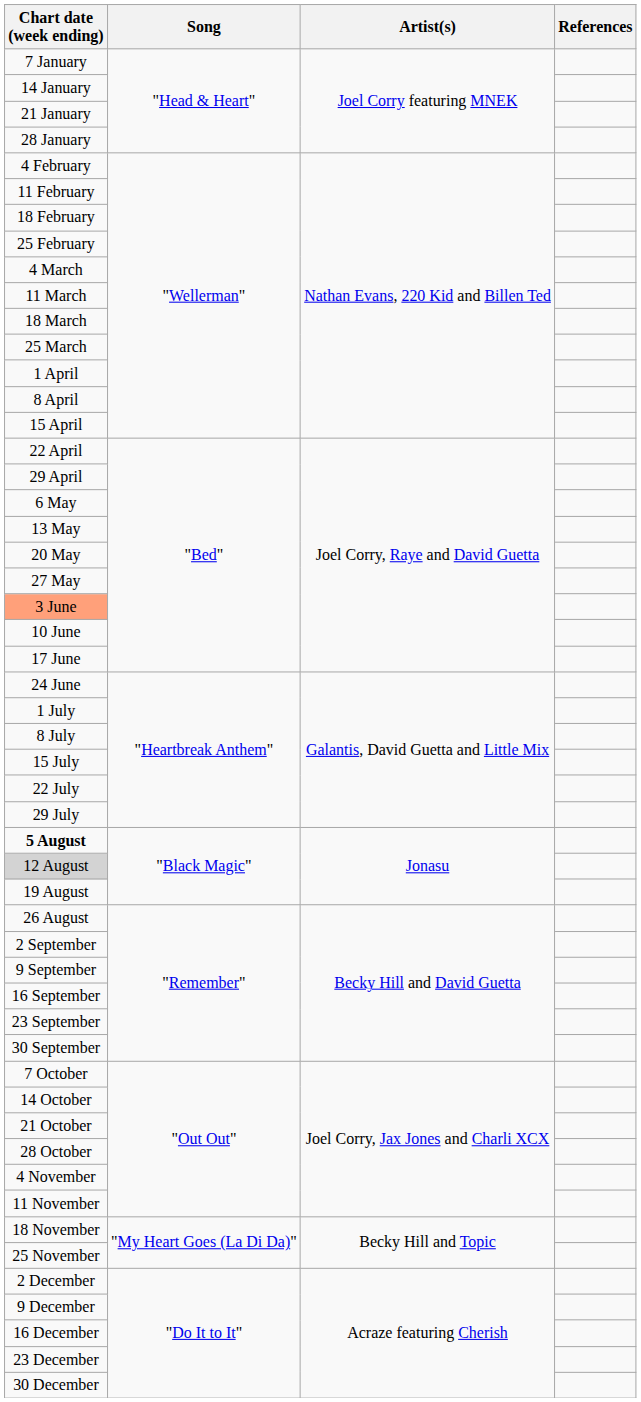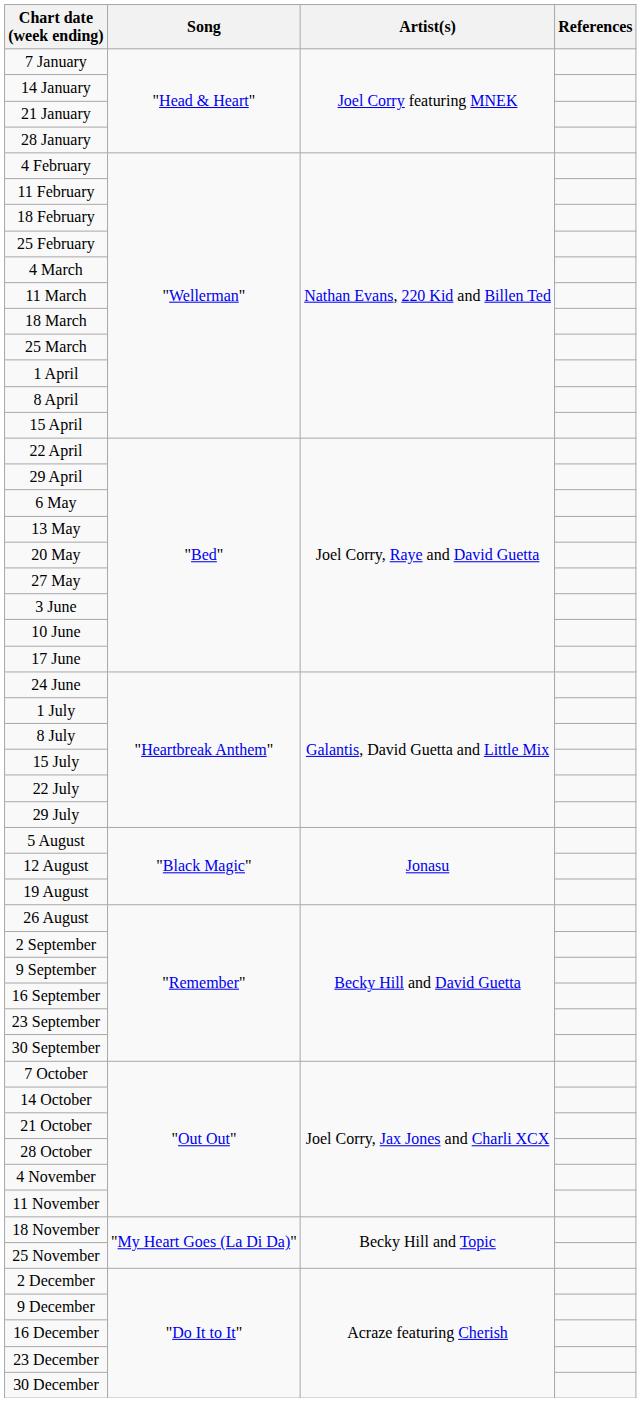(56, 606) lightsalmon background -> (56, 606) no background
(56, 839) bold -> (56, 839) normal
(56, 865) lightgrey background -> (56, 865) no background
